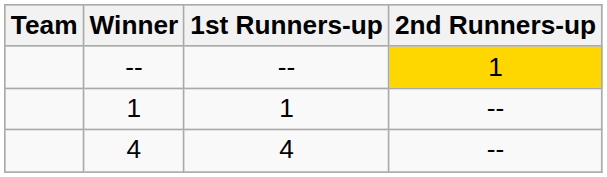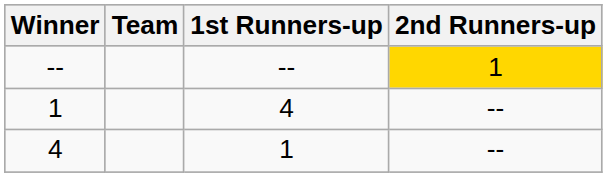columns swapped: (44, 25) <-> (134, 25)
(287, 108) 1 -> (287, 108) 4
(287, 150) 4 -> (287, 150) 1
